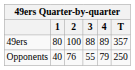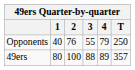rows swapped: (17, 42) <-> (27, 57)
